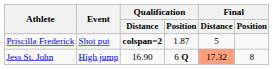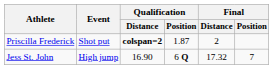(217, 42) 5 -> (217, 42) 2
(217, 57) lightsalmon background -> (217, 57) no background
(252, 57) 8 -> (252, 57) 7
